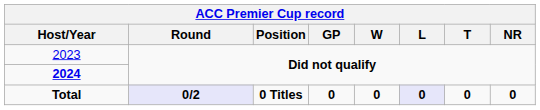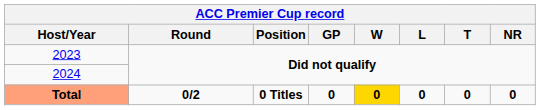(67, 74) bold -> (67, 74) normal
(67, 94) no background -> (67, 94) lightsalmon background
(191, 94) lavender background -> (191, 94) no background
(377, 94) no background -> (377, 94) gold background
(422, 94) lavender background -> (422, 94) no background
